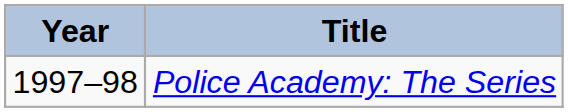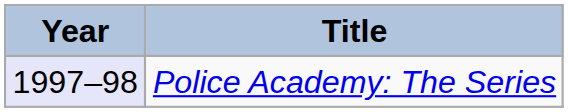(75, 82) no background -> (75, 82) lavender background
